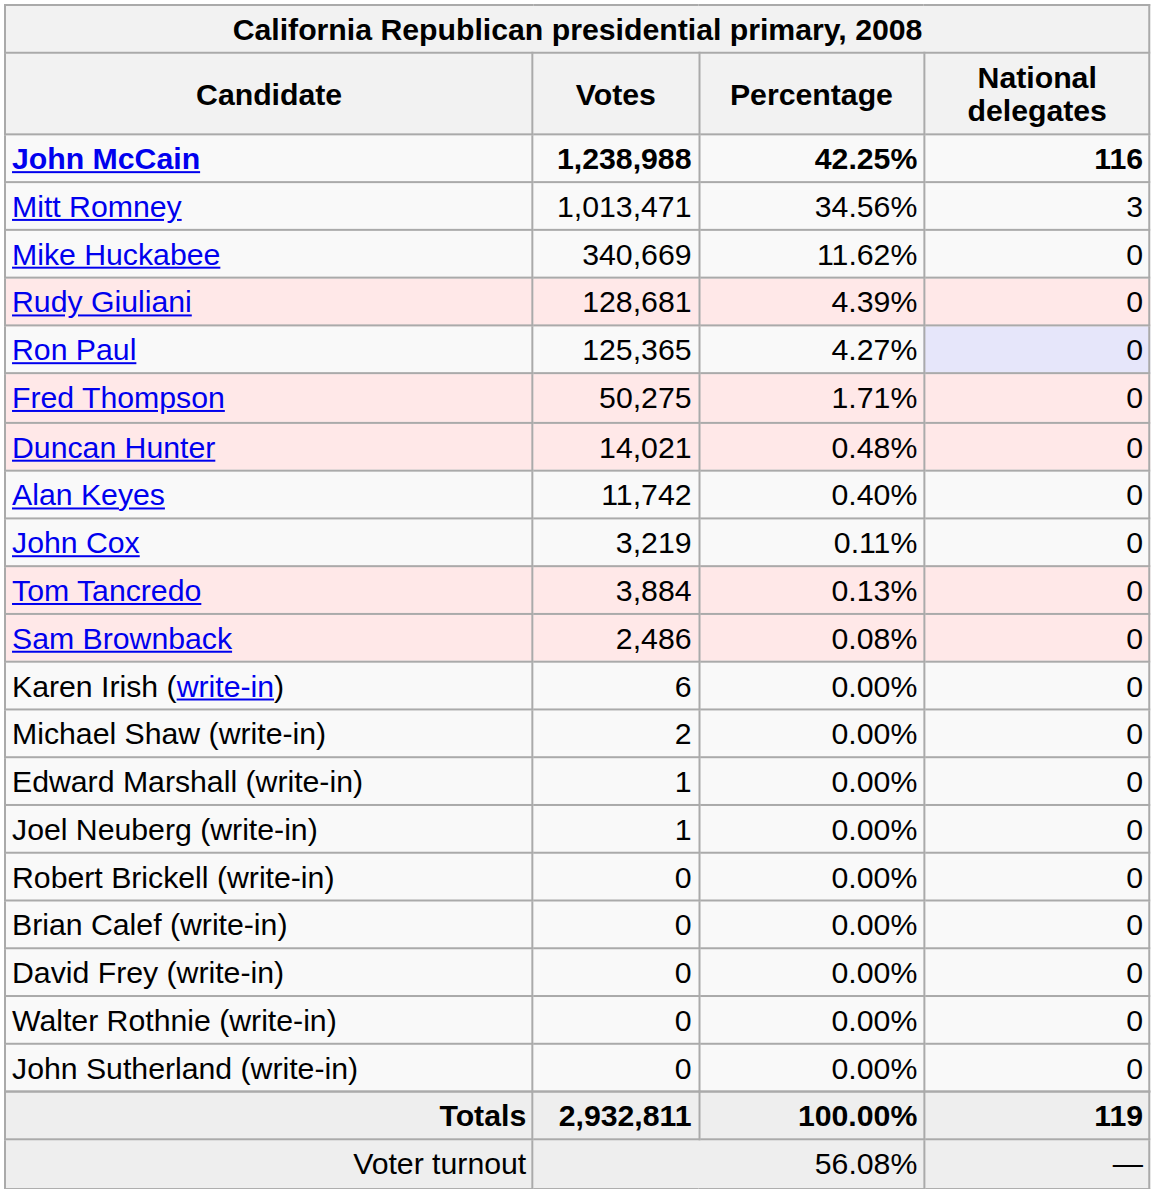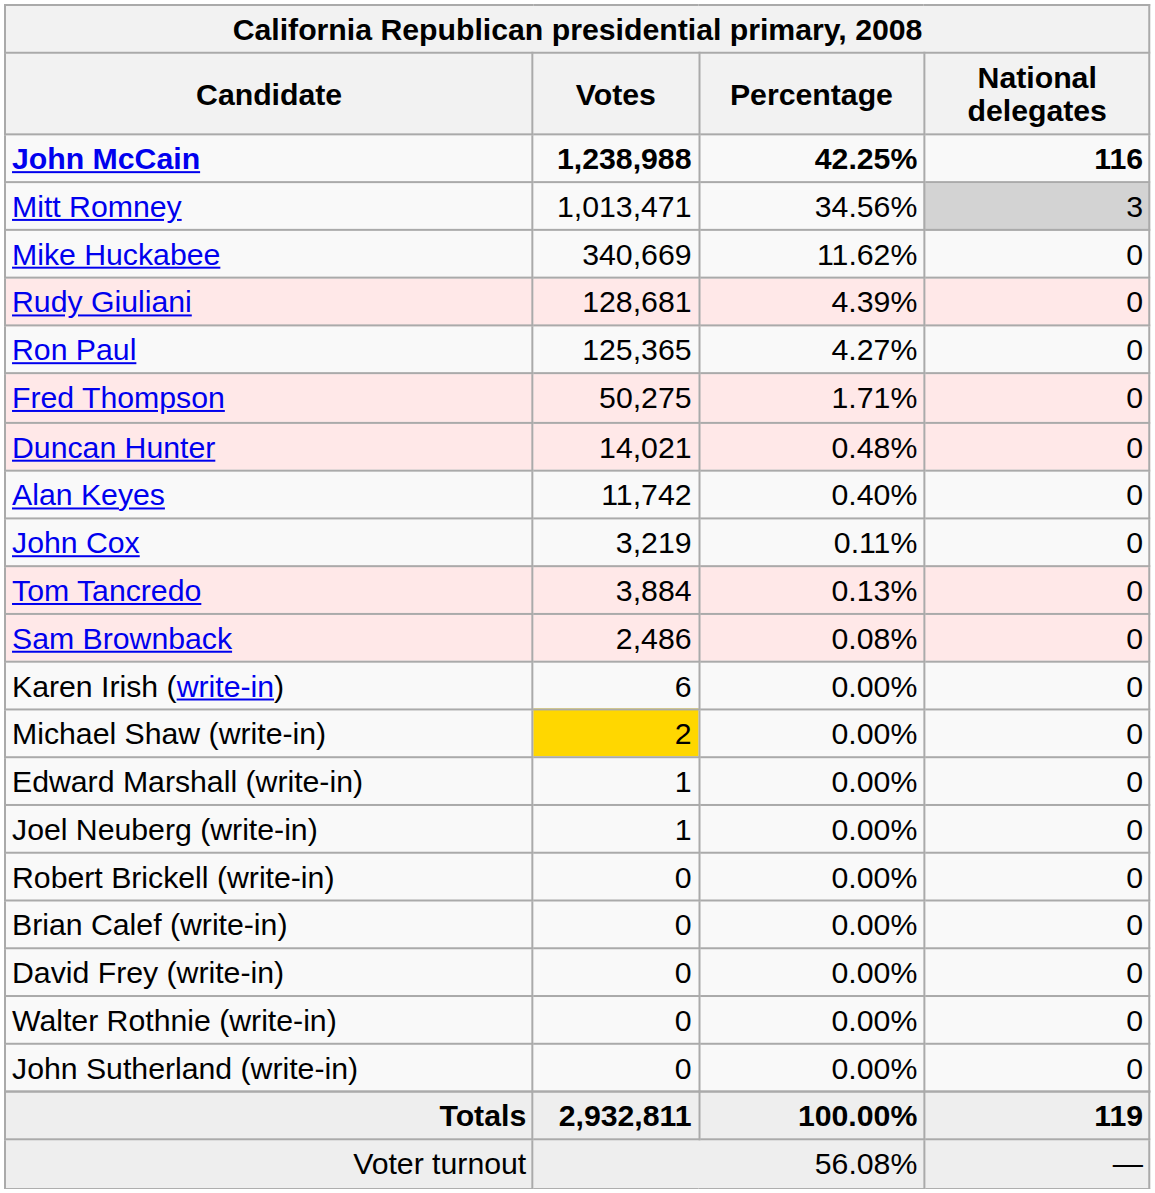(1135, 207) no background -> (1135, 207) lightgrey background
(1135, 350) lavender background -> (1135, 350) no background
(683, 733) no background -> (683, 733) gold background
